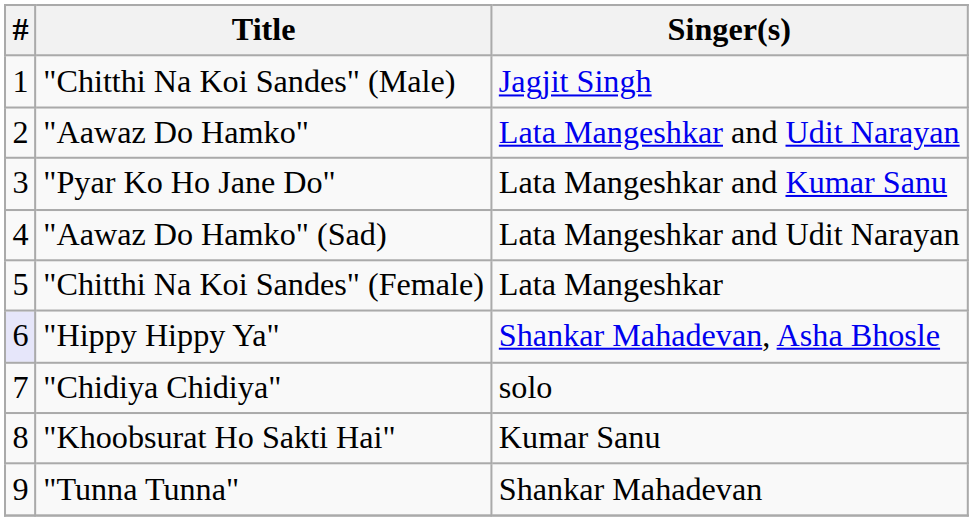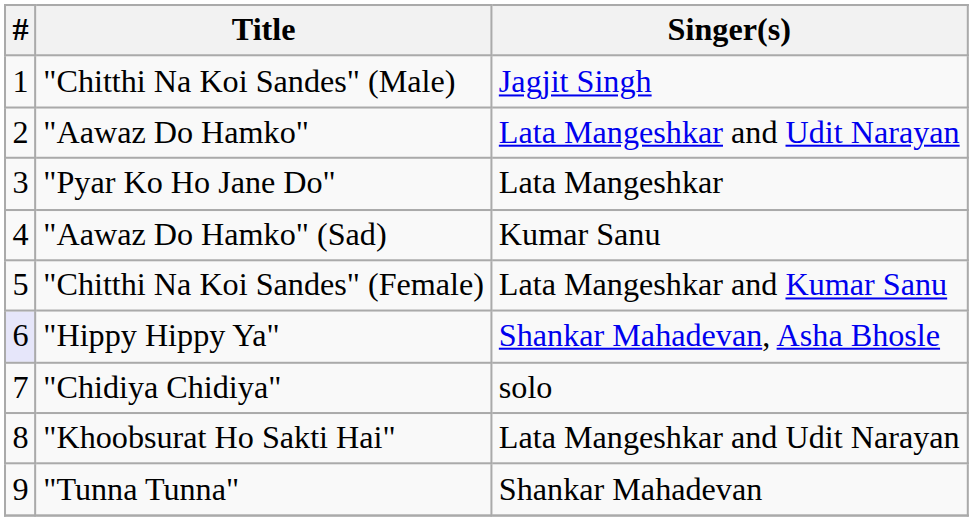(723, 183) Lata Mangeshkar and Kumar Sanu -> (611, 183) Lata Mangeshkar
(729, 234) Lata Mangeshkar and Udit Narayan -> (580, 234) Kumar Sanu
(611, 285) Lata Mangeshkar -> (723, 285) Lata Mangeshkar and Kumar Sanu
(580, 438) Kumar Sanu -> (729, 438) Lata Mangeshkar and Udit Narayan
